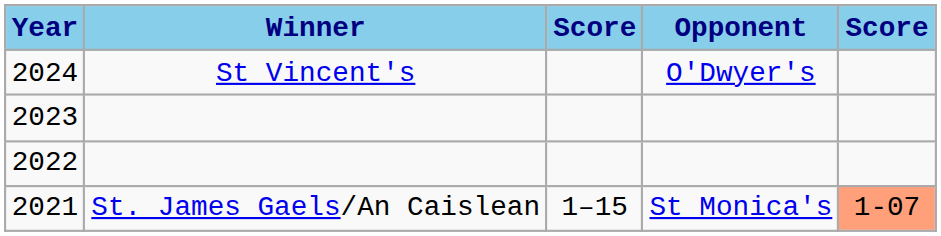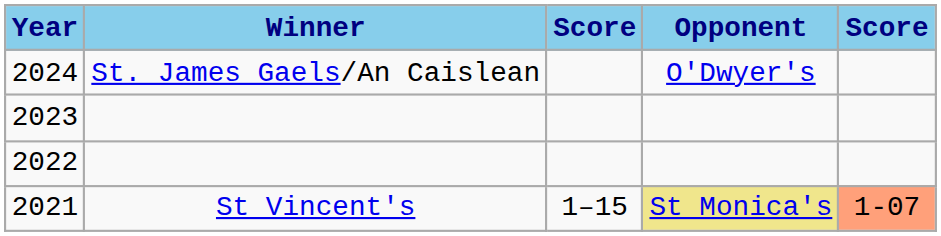(316, 73) St Vincent's -> (316, 73) St. James Gaels/An Caislean
(316, 208) St. James Gaels/An Caislean -> (316, 208) St Vincent's
(741, 208) no background -> (741, 208) khaki background
